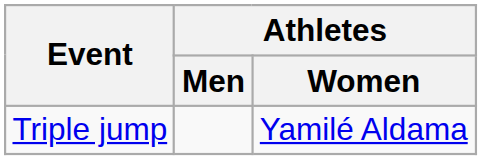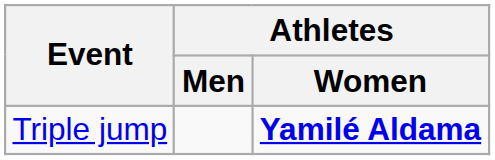(364, 130) normal -> (370, 130) bold
